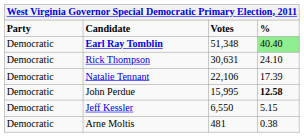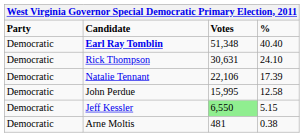(271, 44) lightgreen background -> (271, 44) no background
(271, 92) bold -> (271, 92) normal
(222, 108) no background -> (222, 108) lightgreen background
